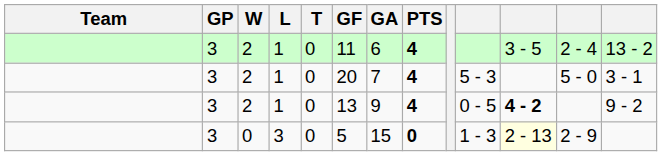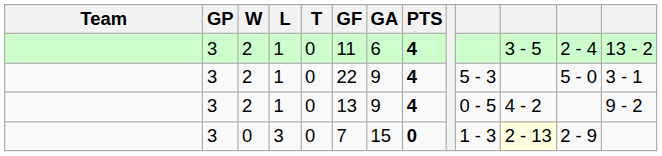(347, 77) 20 -> (347, 77) 22
(376, 77) 7 -> (376, 77) 9
(523, 106) bold -> (523, 106) normal
(342, 135) 5 -> (342, 135) 7
